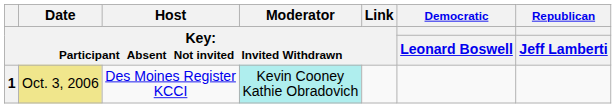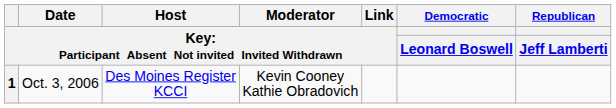(60, 84) khaki background -> (60, 84) no background
(300, 84) paleturquoise background -> (300, 84) no background
